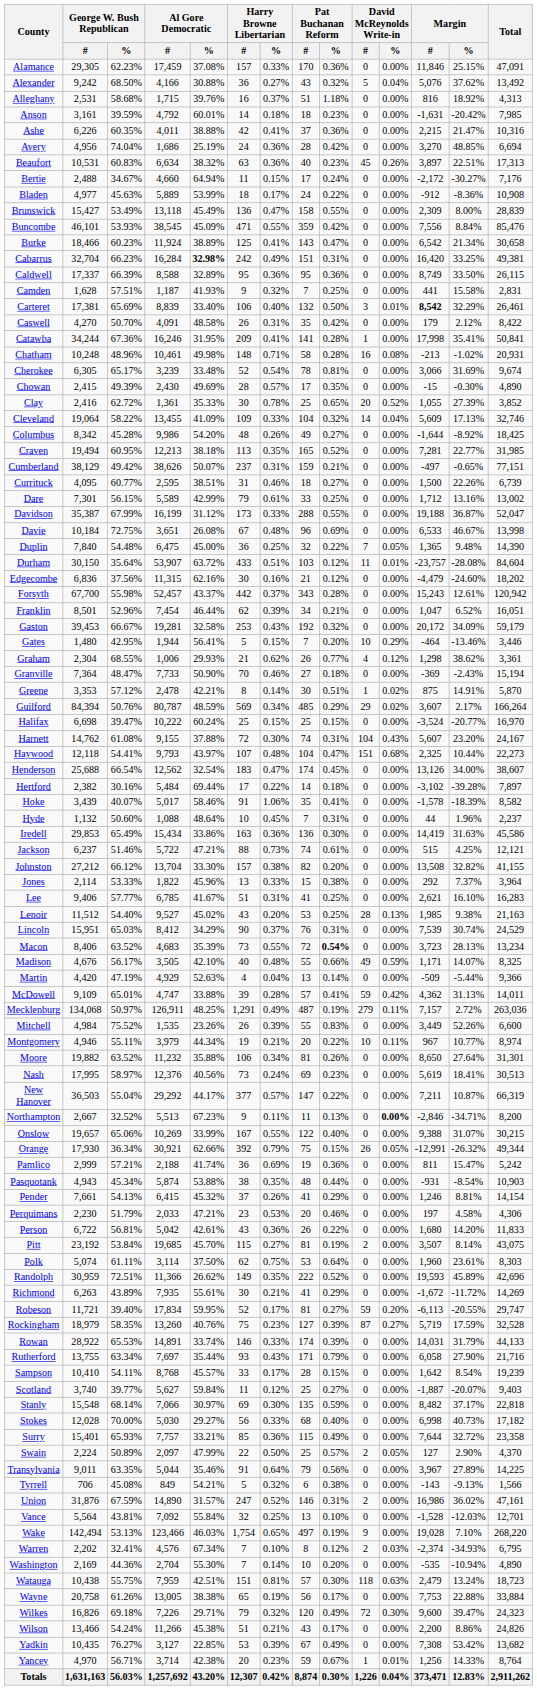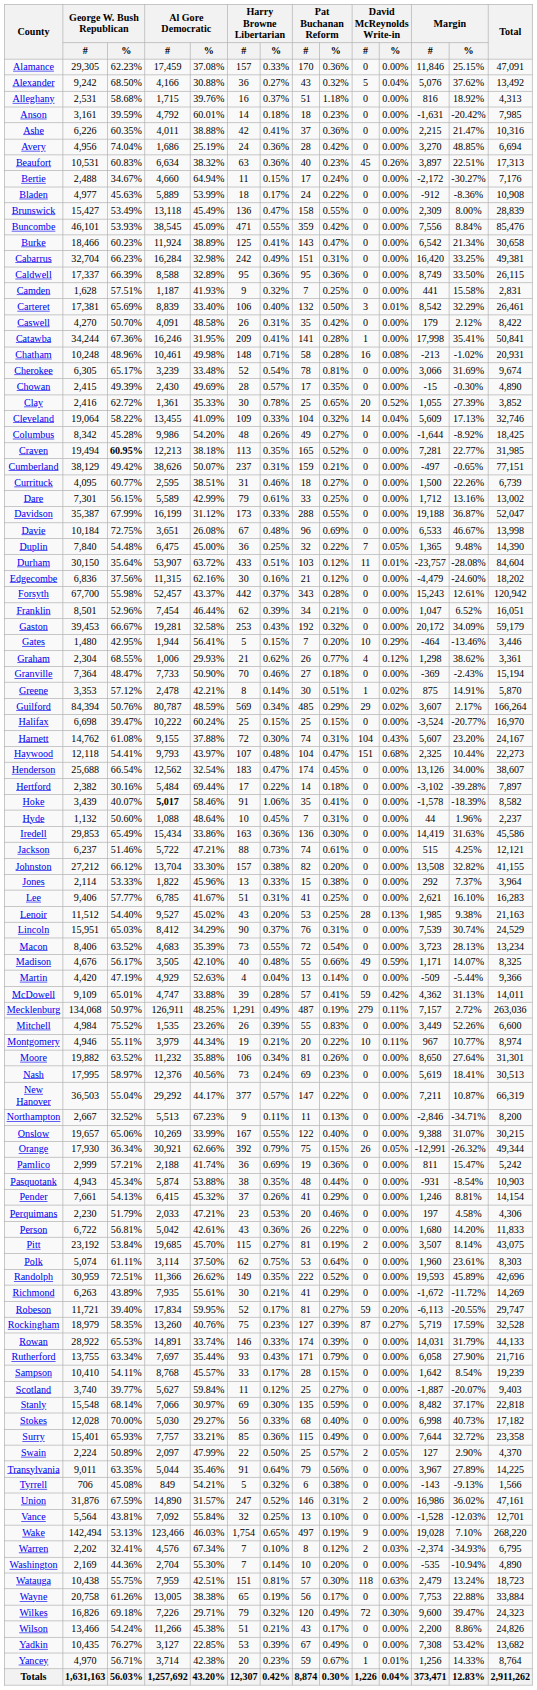(209, 258) bold -> (209, 258) normal
(430, 306) bold -> (430, 306) normal
(126, 450) normal -> (126, 450) bold
(168, 802) normal -> (168, 802) bold
(336, 946) bold -> (336, 946) normal
(395, 1117) bold -> (395, 1117) normal
